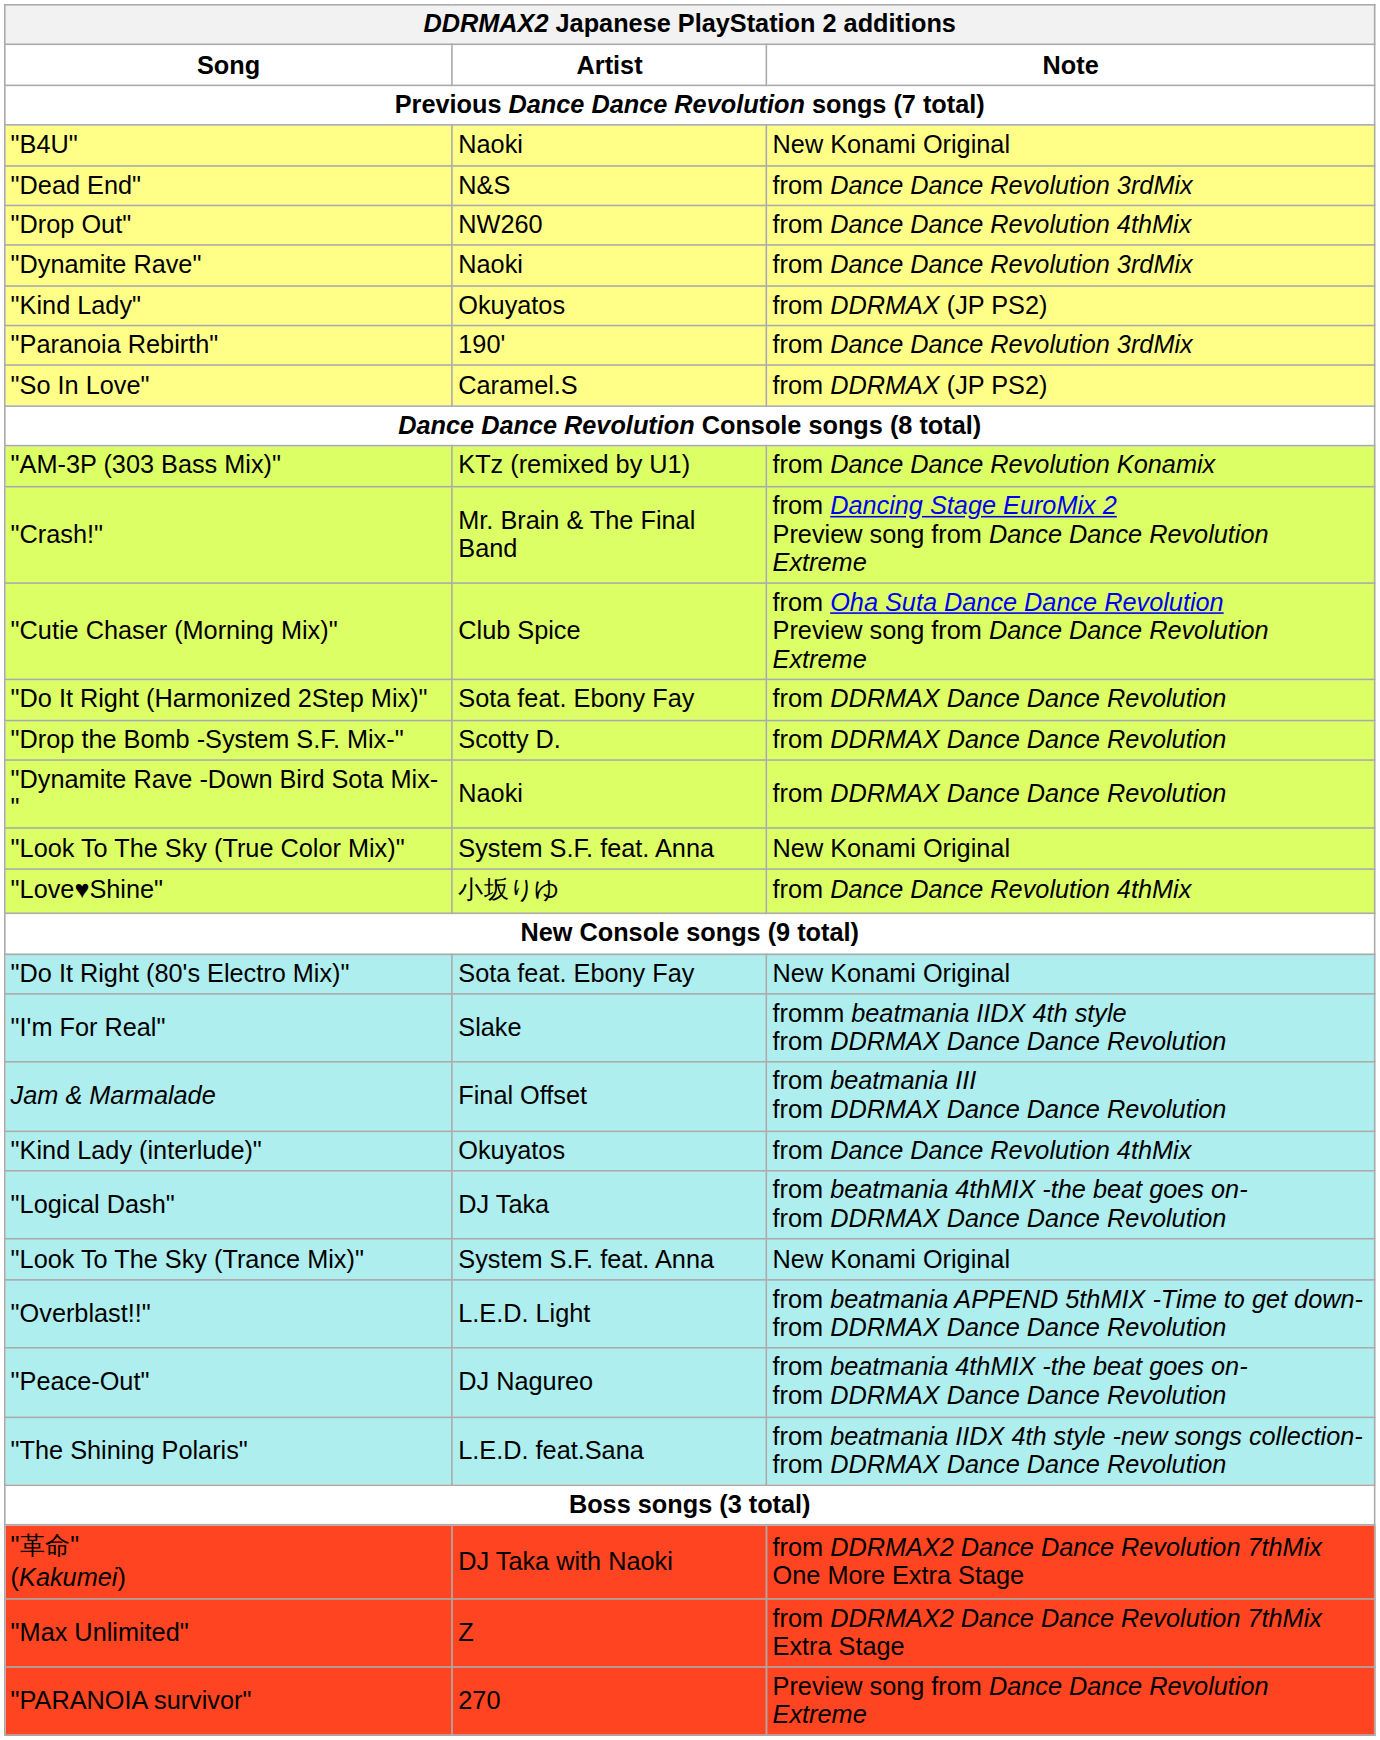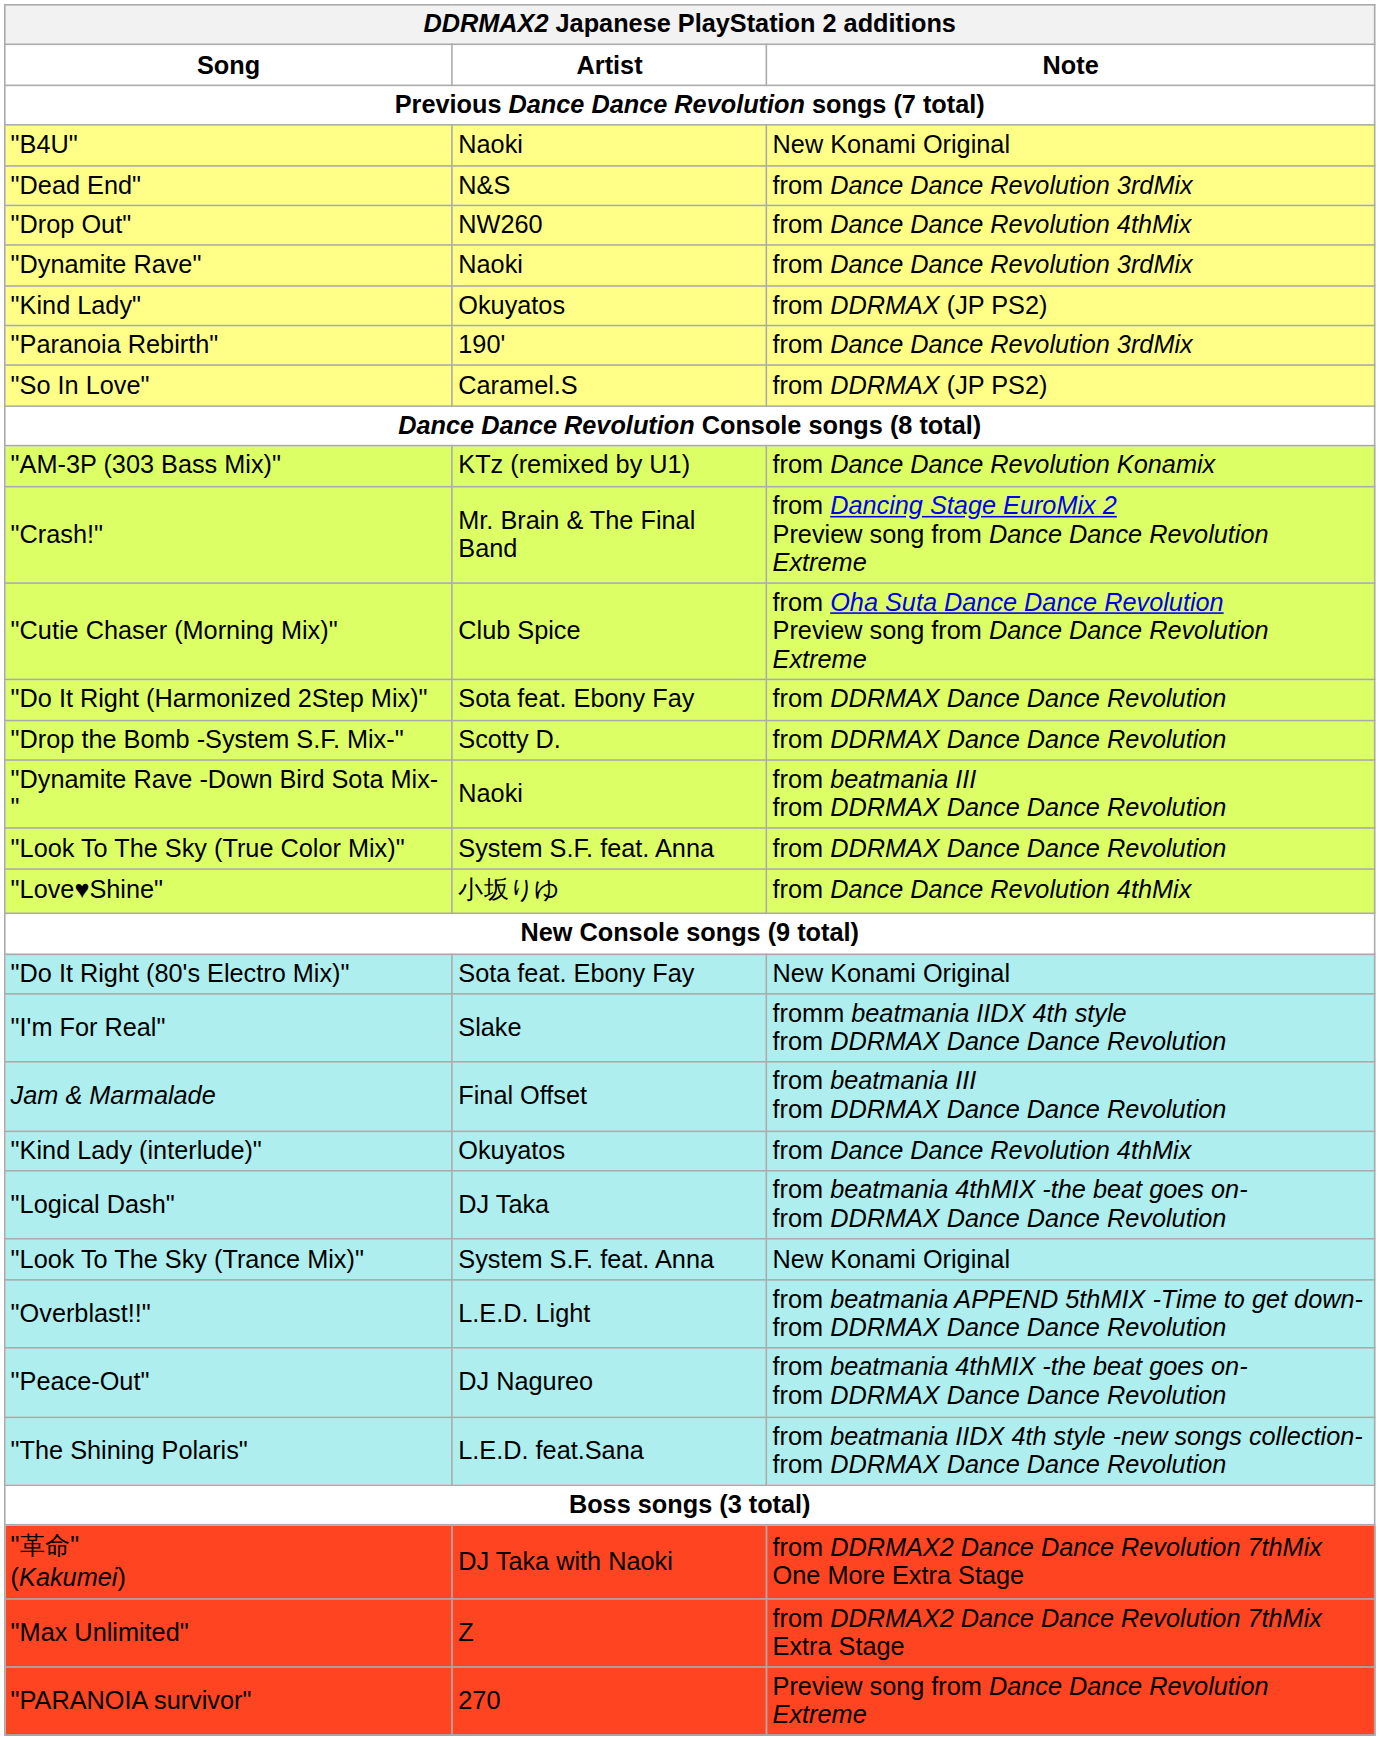(999, 794) from DDRMAX Dance Dance Revolution -> (999, 794) from beatmania III from DDRMAX Dance Dance Revolution
(891, 848) New Konami Original -> (999, 848) from DDRMAX Dance Dance Revolution
